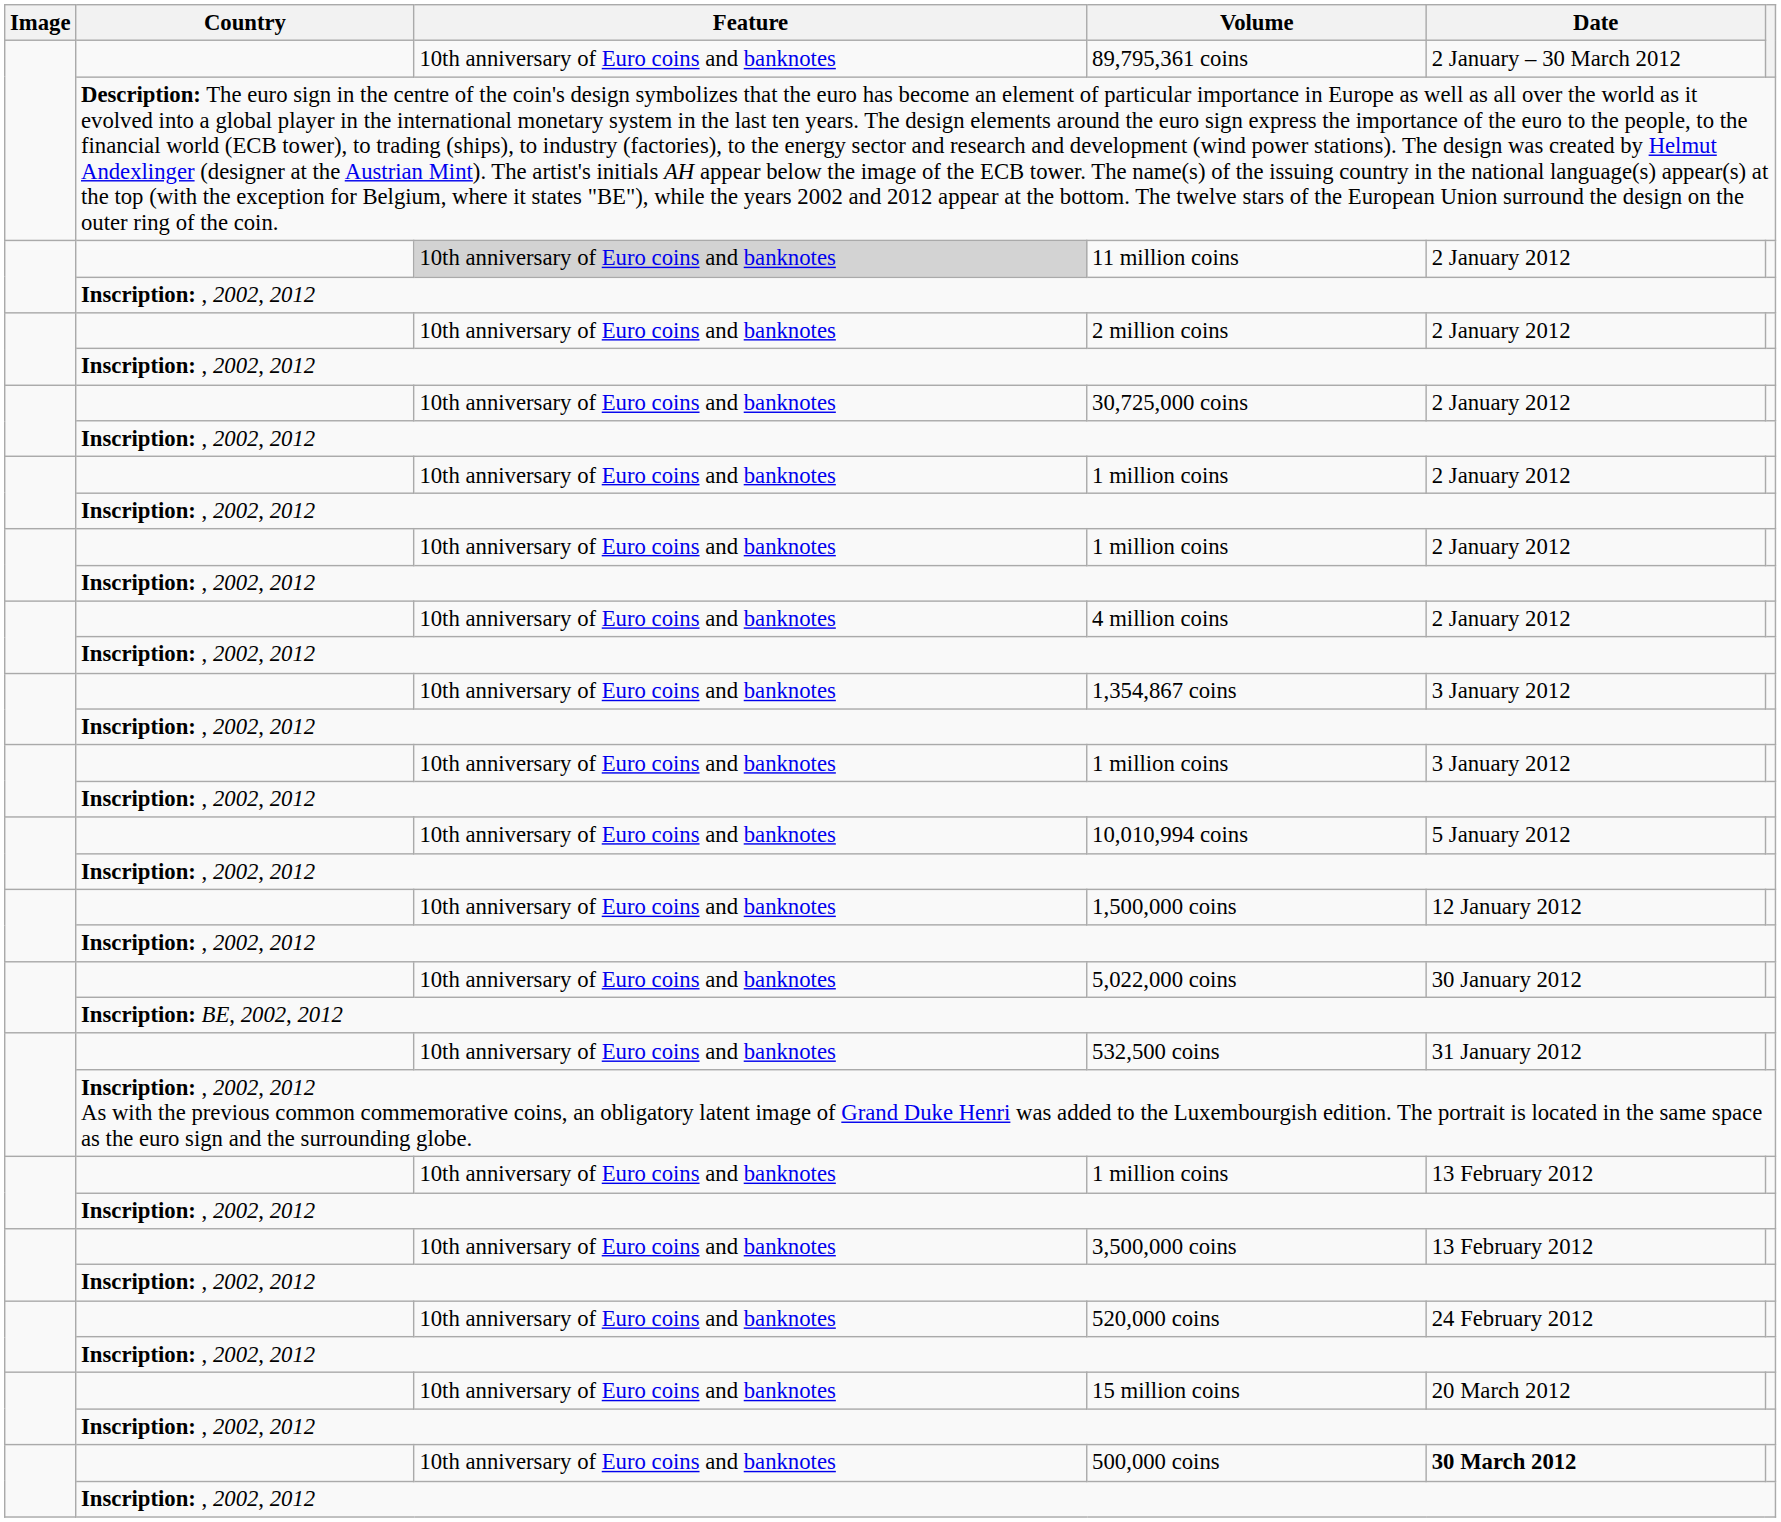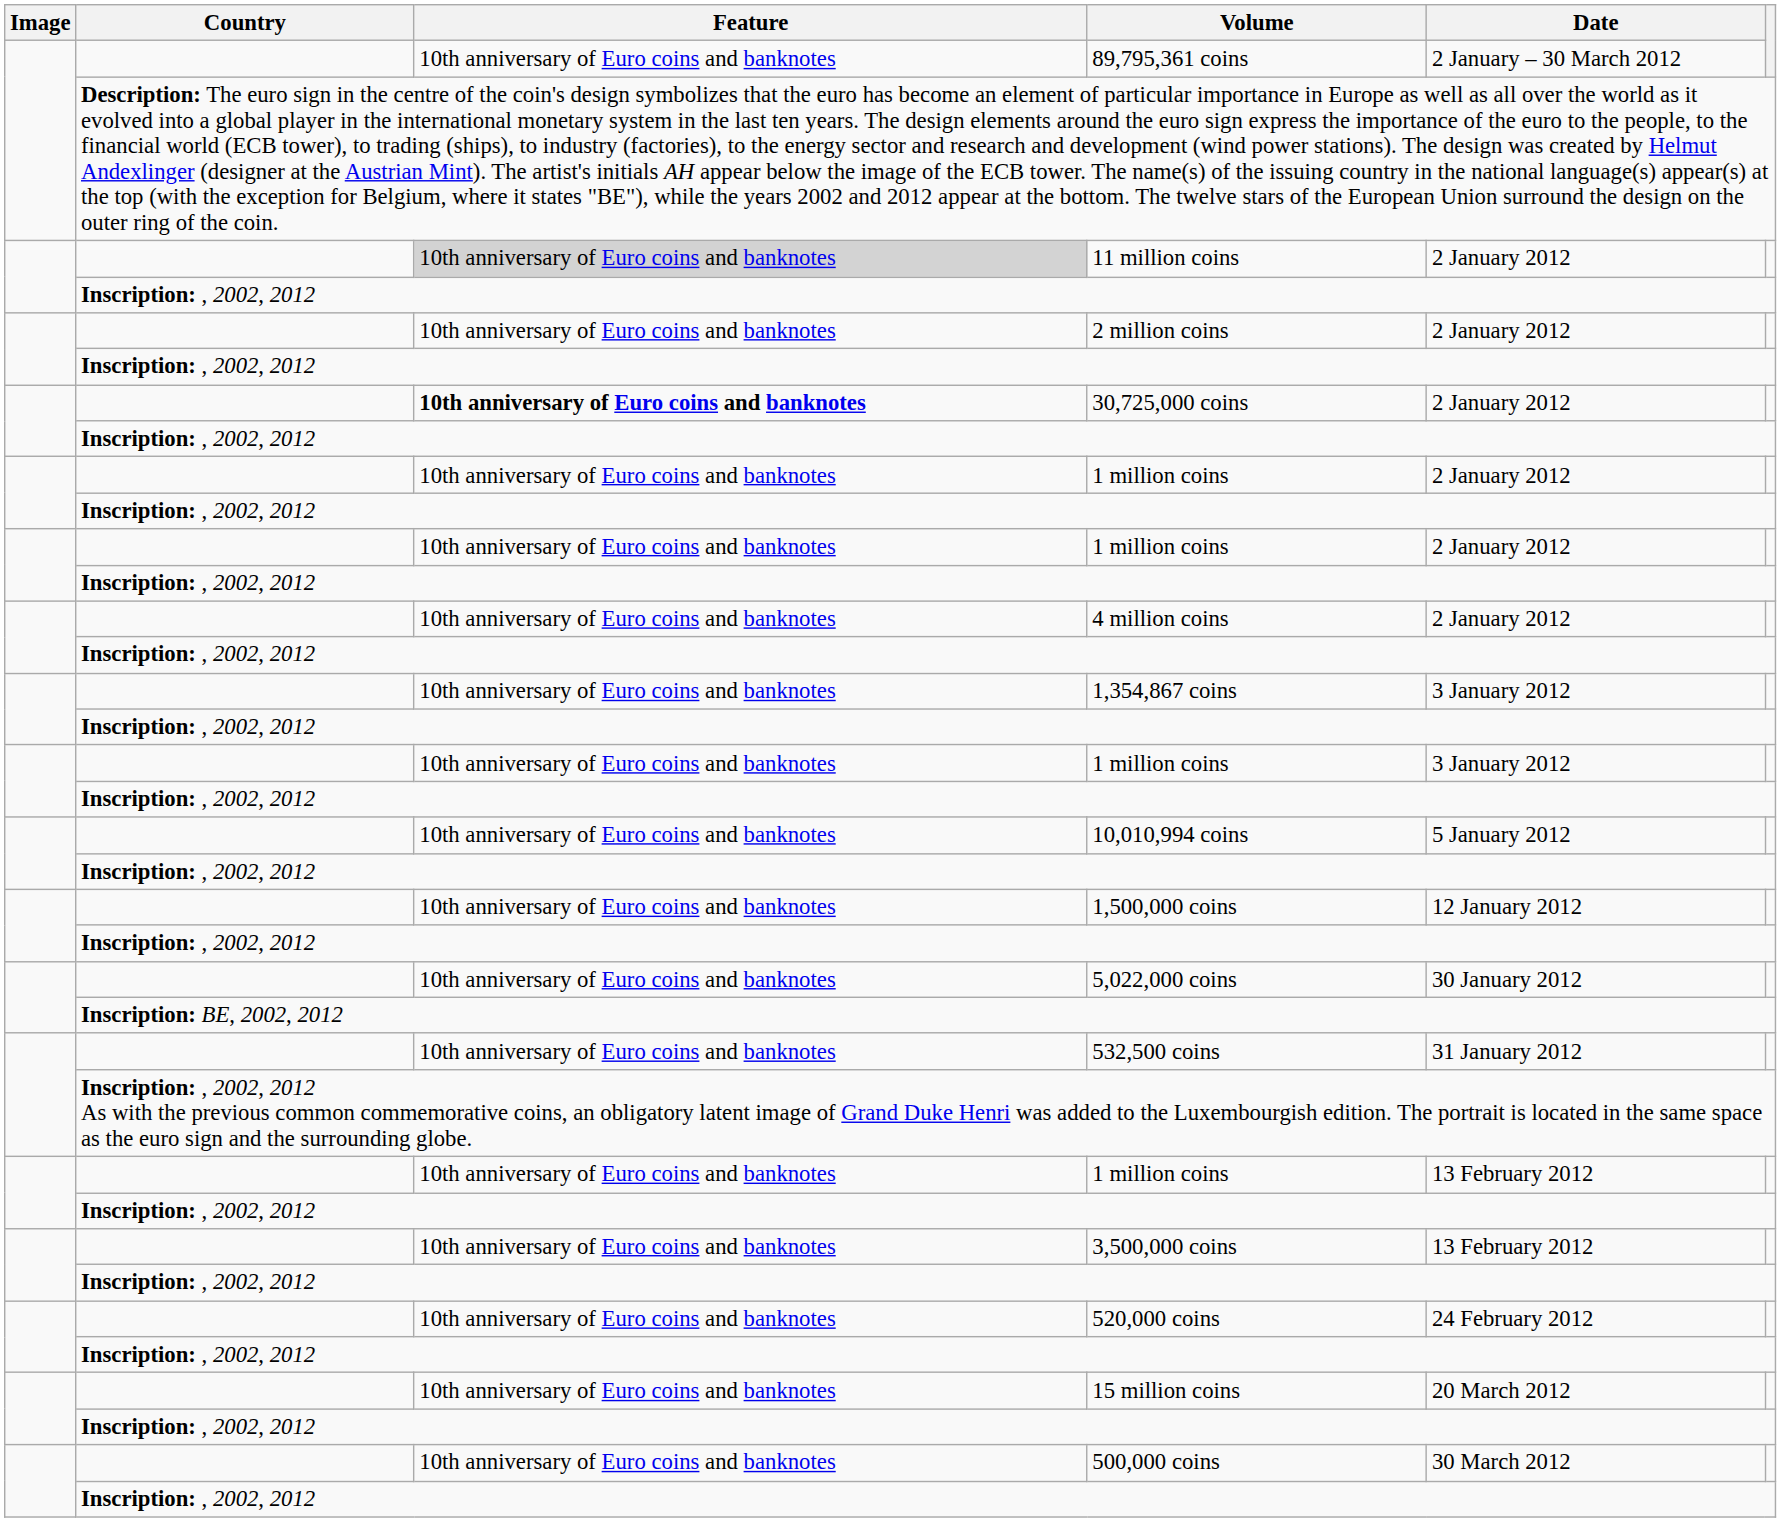(628, 402) normal -> (643, 402) bold
(1504, 1462) bold -> (1501, 1462) normal
